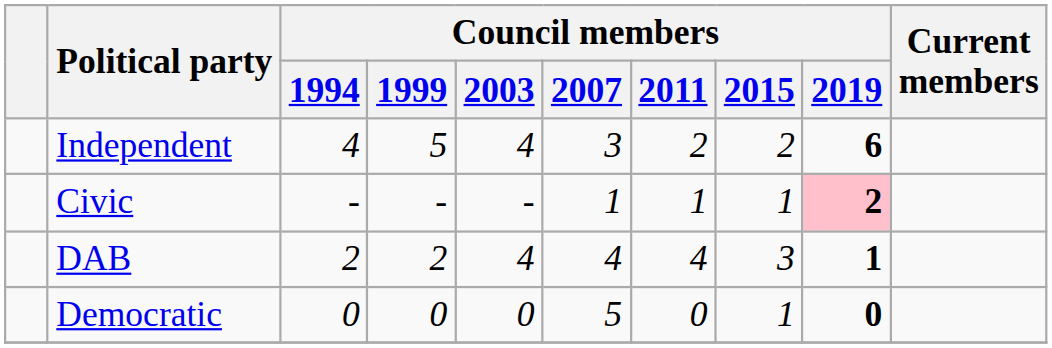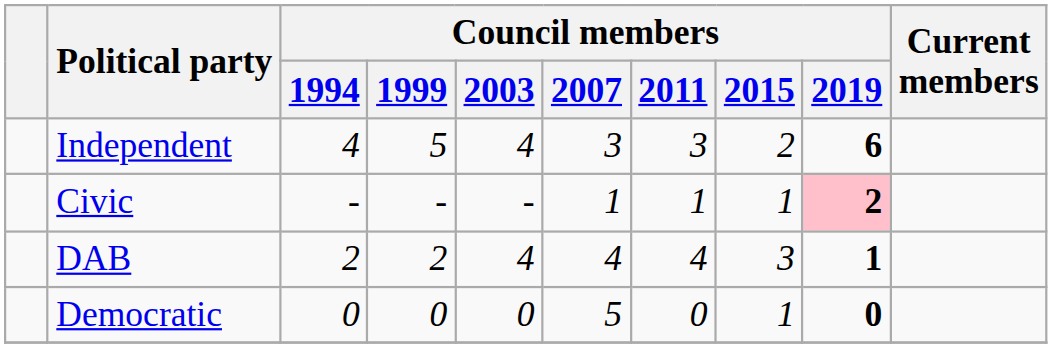(699, 145) 2 -> (699, 145) 3
